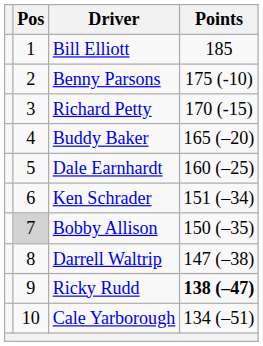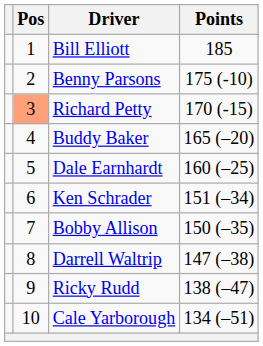(31, 109) no background -> (31, 109) lightsalmon background
(31, 228) lightgrey background -> (31, 228) no background
(219, 288) bold -> (219, 288) normal
